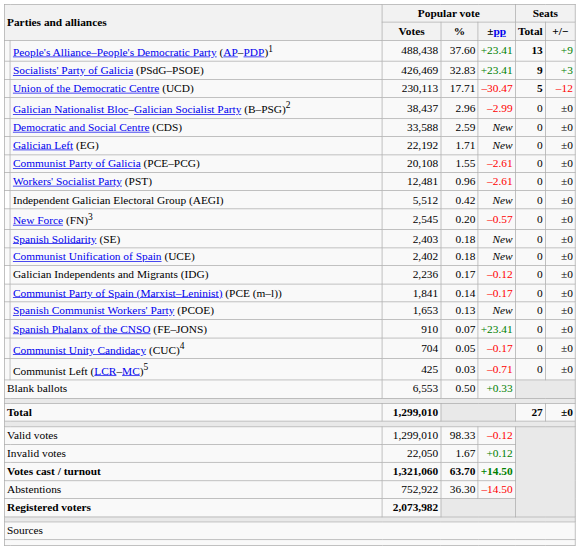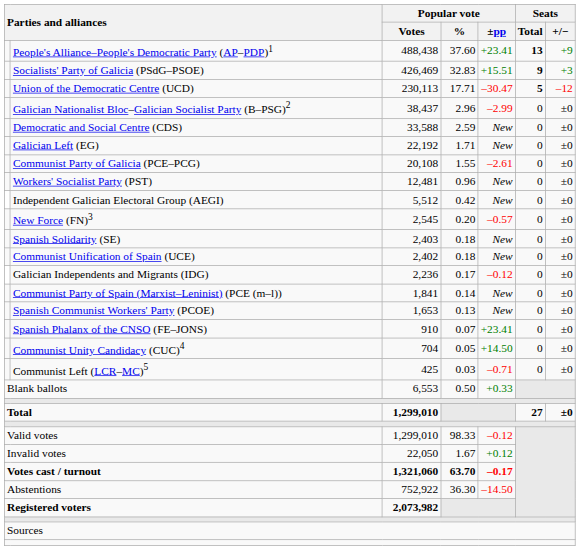(497, 70) +23.41 -> (497, 70) +15.51
(500, 181) –2.61 -> (503, 181) New
(500, 292) –0.17 -> (503, 292) New
(500, 348) –0.17 -> (497, 348) +14.50
(497, 471) +14.50 -> (500, 471) –0.17
